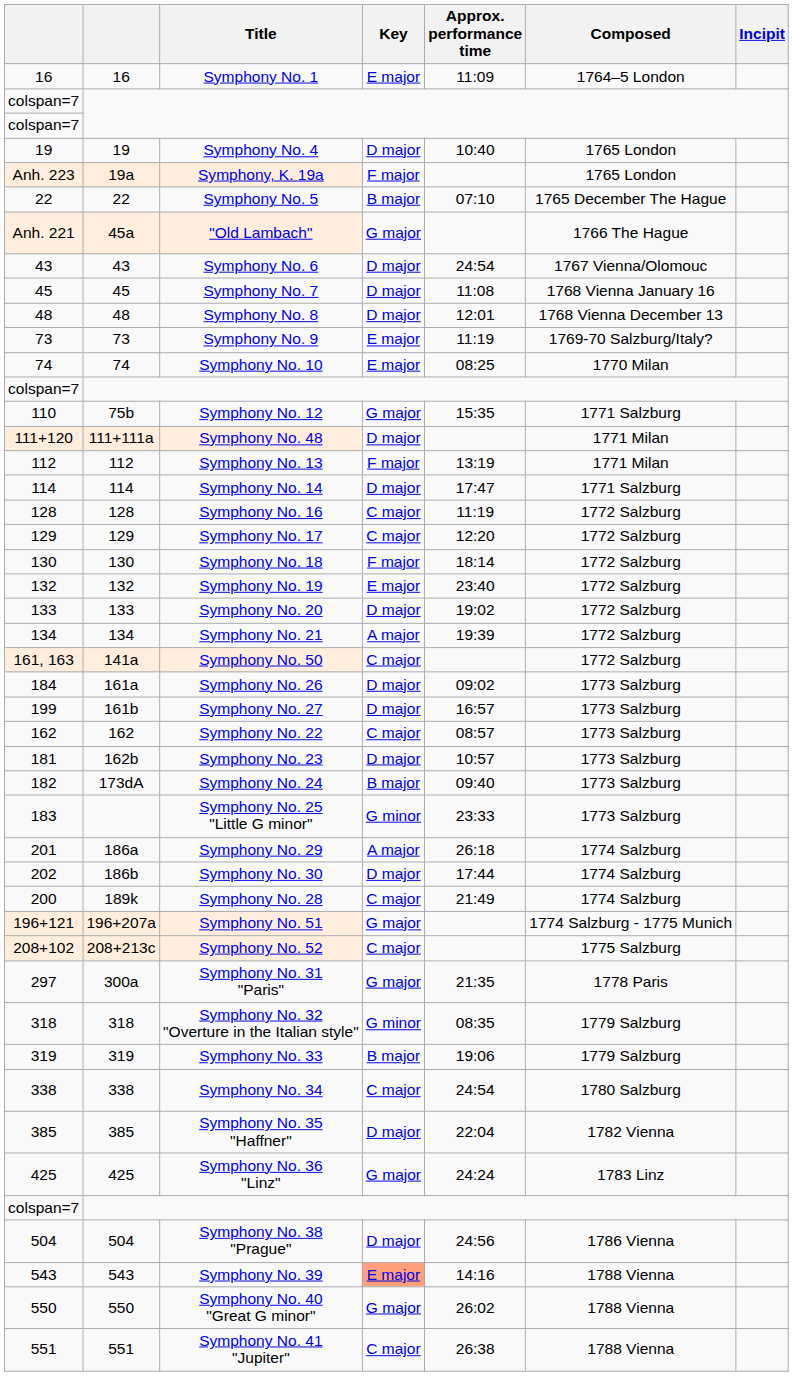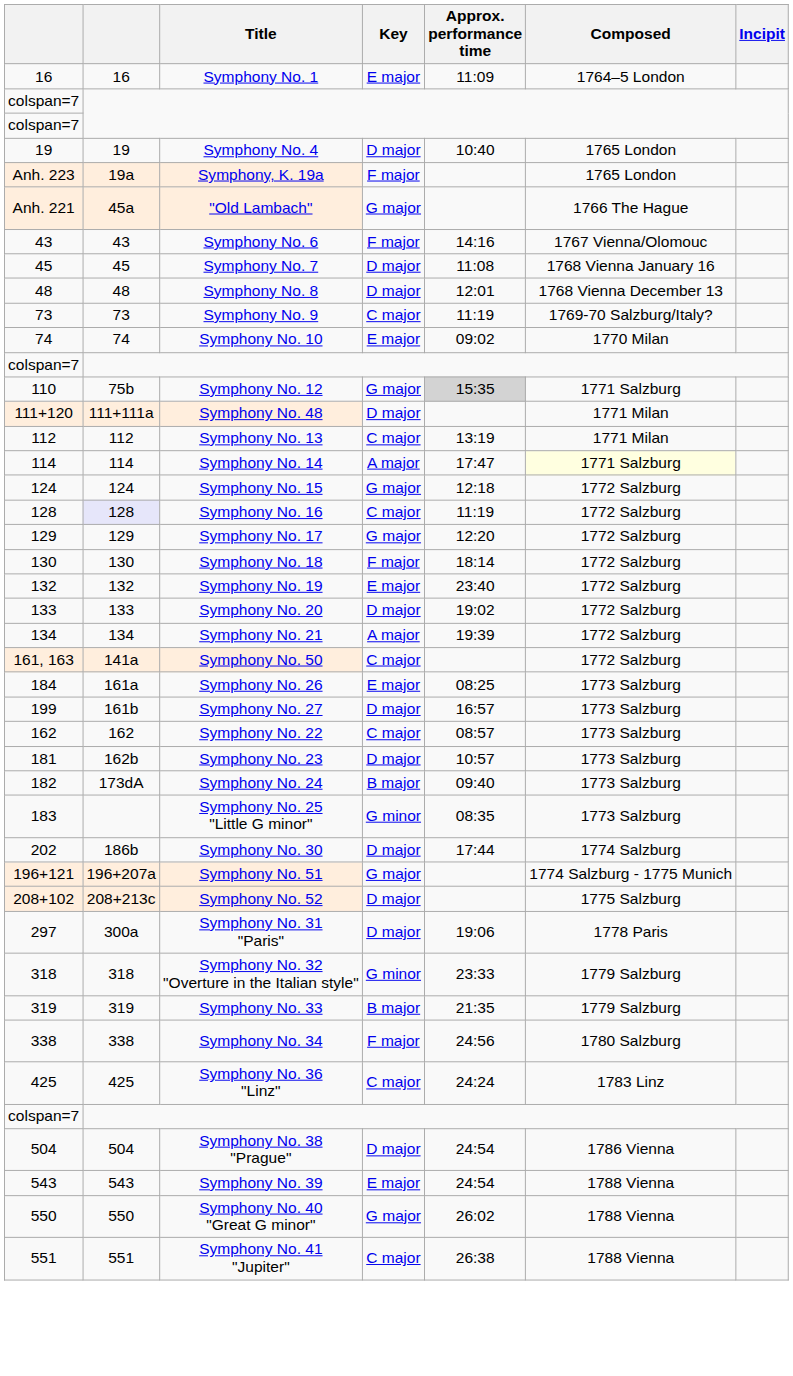- row: (44, 199)
(393, 266) D major -> (393, 241) F major
(475, 266) 24:54 -> (475, 241) 14:16
(393, 339) E major -> (393, 315) C major
(475, 364) 08:25 -> (475, 339) 09:02
(475, 413) no background -> (475, 389) lightgrey background
(393, 463) F major -> (393, 438) C major
(393, 487) D major -> (393, 463) A major
(631, 487) no background -> (631, 463) lightyellow background
+ row: (44, 487)
(121, 512) no background -> (121, 512) lavender background
(393, 536) C major -> (393, 536) G major
(393, 684) D major -> (393, 684) E major
(475, 684) 09:02 -> (475, 684) 08:25
(475, 816) 23:33 -> (475, 816) 08:35
- row: (44, 849)
- row: (44, 898)
(393, 948) C major -> (393, 898) D major
(393, 981) G major -> (393, 932) D major
(475, 981) 21:35 -> (475, 932) 19:06
(475, 1023) 08:35 -> (475, 974) 23:33
(475, 1056) 19:06 -> (475, 1007) 21:35
(393, 1090) C major -> (393, 1041) F major
(475, 1090) 24:54 -> (475, 1041) 24:56
- row: (44, 1132)
(393, 1174) G major -> (393, 1083) C major
(475, 1241) 24:56 -> (475, 1149) 24:54
(393, 1274) lightsalmon background -> (393, 1183) no background
(475, 1274) 14:16 -> (475, 1183) 24:54
